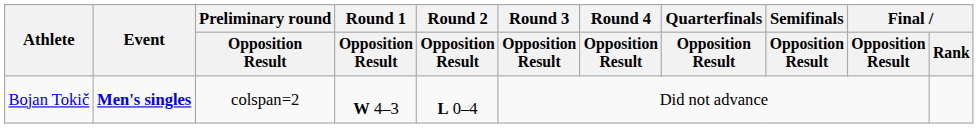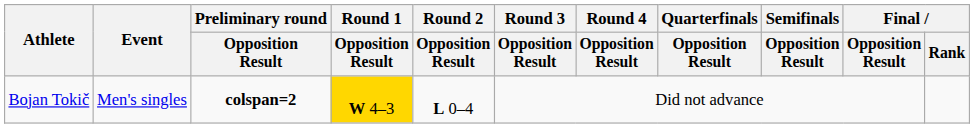(144, 99) bold -> (142, 99) normal
(265, 99) normal -> (261, 99) bold
(376, 109) no background -> (372, 109) gold background
